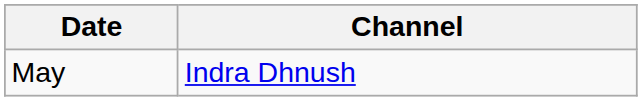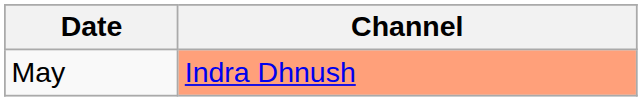(270, 72) no background -> (270, 72) lightsalmon background
